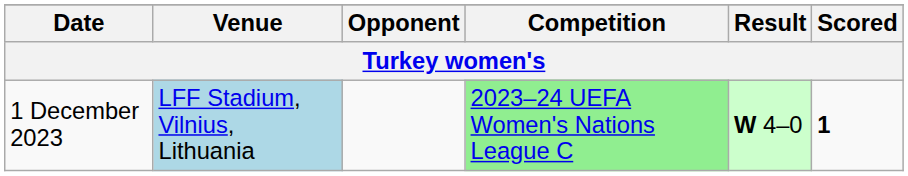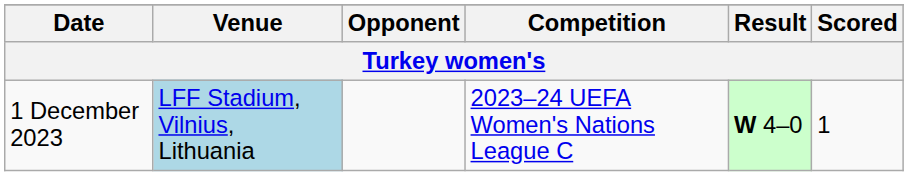(563, 125) lightgreen background -> (563, 125) no background
(824, 125) bold -> (824, 125) normal
